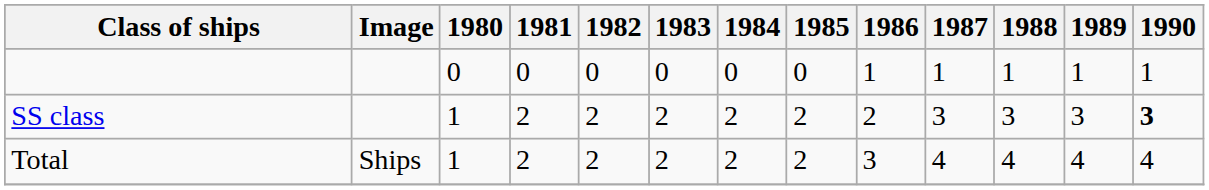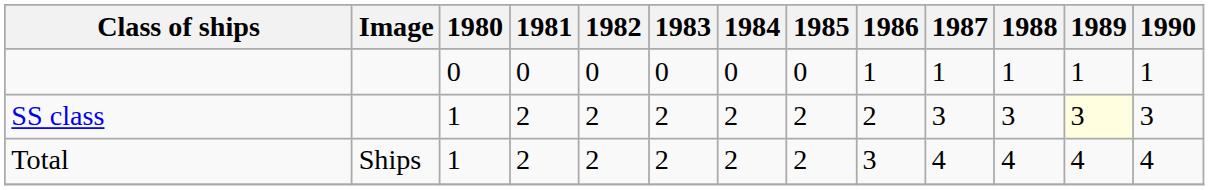(1077, 116) no background -> (1077, 116) lightyellow background
(1147, 116) bold -> (1147, 116) normal
